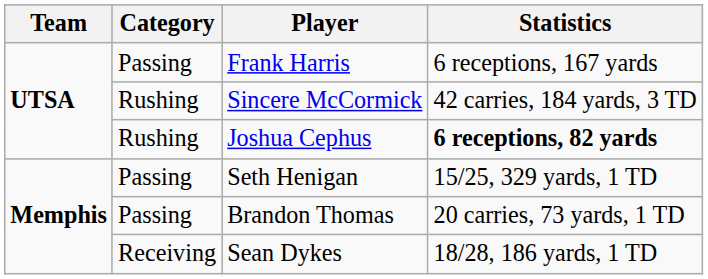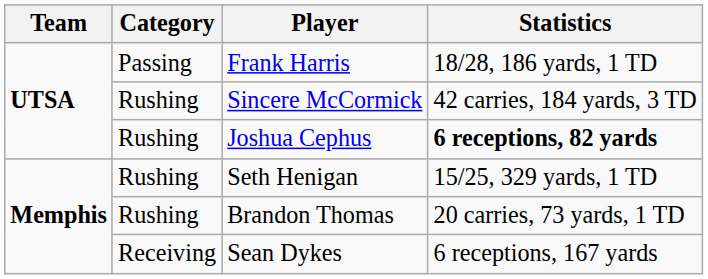(546, 62) 6 receptions, 167 yards -> (545, 62) 18/28, 186 yards, 1 TD
(155, 177) Passing -> (158, 177) Rushing
(155, 215) Passing -> (158, 215) Rushing
(545, 253) 18/28, 186 yards, 1 TD -> (546, 253) 6 receptions, 167 yards
